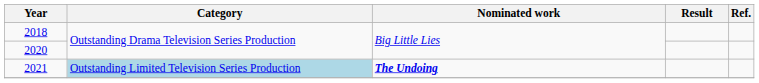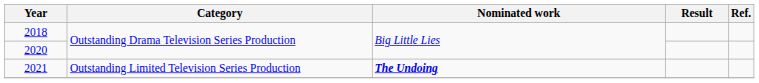(185, 68) lightblue background -> (185, 68) no background
